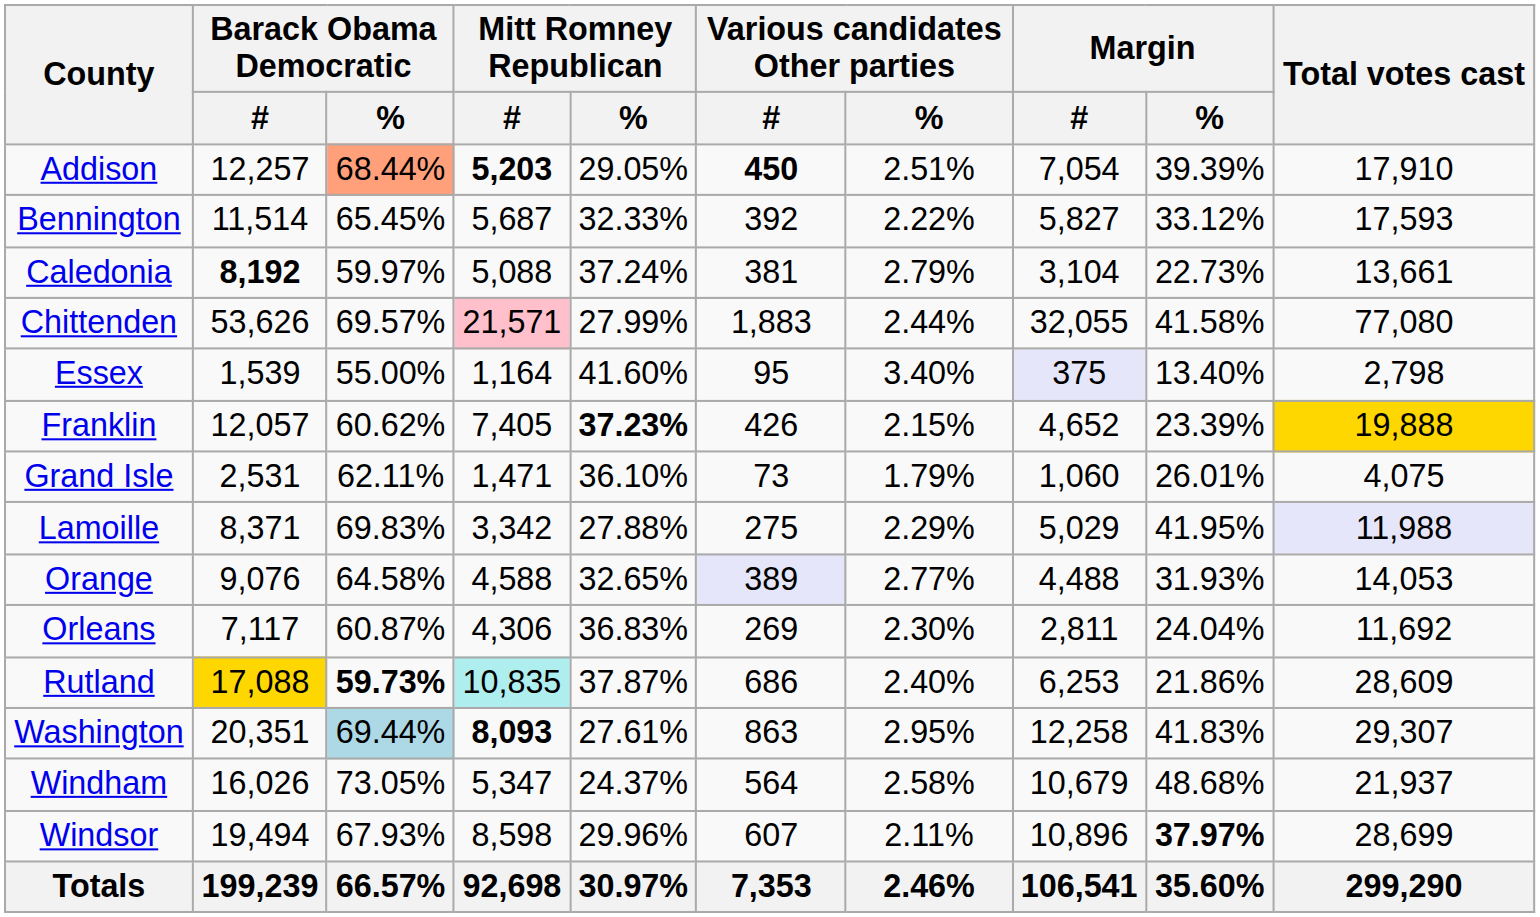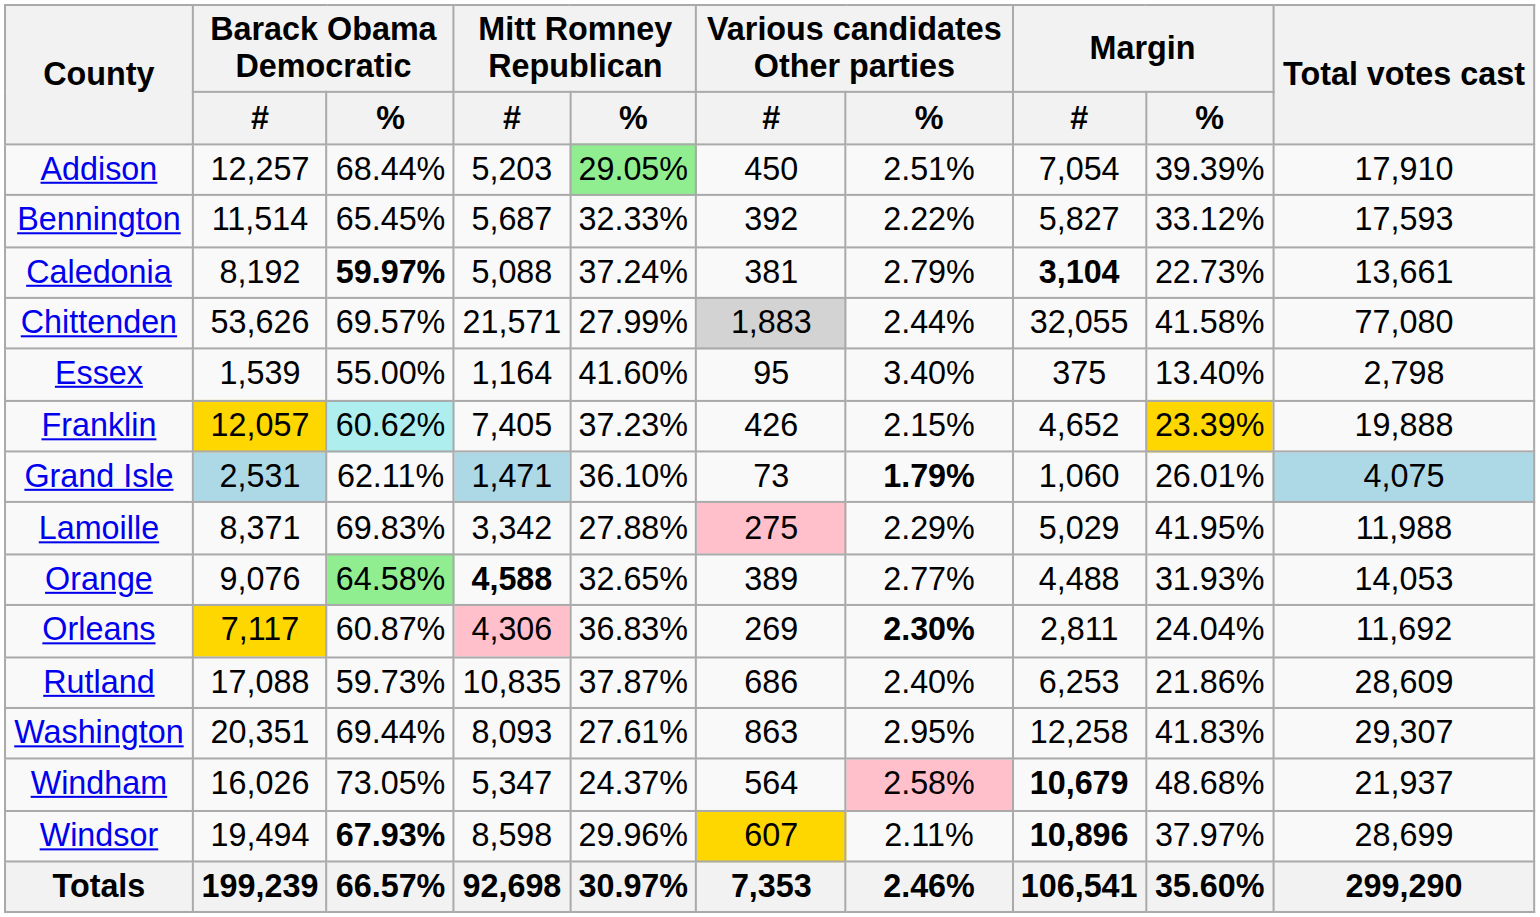(391, 169) lightsalmon background -> (391, 169) no background
(512, 169) bold -> (512, 169) normal
(633, 169) no background -> (633, 169) lightgreen background
(771, 169) bold -> (771, 169) normal
(260, 271) bold -> (260, 271) normal
(391, 271) normal -> (391, 271) bold
(1079, 271) normal -> (1079, 271) bold
(512, 322) pink background -> (512, 322) no background
(771, 322) no background -> (771, 322) lightgrey background
(1079, 374) lavender background -> (1079, 374) no background
(260, 425) no background -> (260, 425) gold background
(391, 425) no background -> (391, 425) paleturquoise background
(633, 425) bold -> (633, 425) normal
(1210, 425) no background -> (1210, 425) gold background
(1404, 425) gold background -> (1404, 425) no background
(260, 476) no background -> (260, 476) lightblue background
(512, 476) no background -> (512, 476) lightblue background
(929, 476) normal -> (929, 476) bold
(1404, 476) no background -> (1404, 476) lightblue background
(771, 527) no background -> (771, 527) pink background
(1404, 527) lavender background -> (1404, 527) no background
(391, 579) no background -> (391, 579) lightgreen background
(512, 579) normal -> (512, 579) bold
(771, 579) lavender background -> (771, 579) no background
(260, 630) no background -> (260, 630) gold background
(512, 630) no background -> (512, 630) pink background
(929, 630) normal -> (929, 630) bold
(260, 681) gold background -> (260, 681) no background
(391, 681) bold -> (391, 681) normal
(512, 681) paleturquoise background -> (512, 681) no background
(391, 732) lightblue background -> (391, 732) no background
(512, 732) bold -> (512, 732) normal
(929, 784) no background -> (929, 784) pink background
(1079, 784) normal -> (1079, 784) bold
(391, 835) normal -> (391, 835) bold
(771, 835) no background -> (771, 835) gold background
(1079, 835) normal -> (1079, 835) bold
(1210, 835) bold -> (1210, 835) normal
